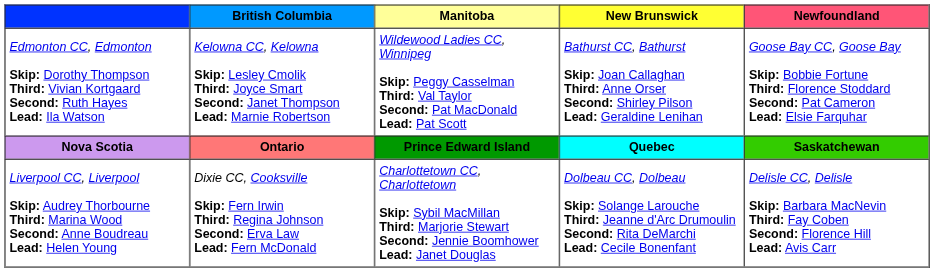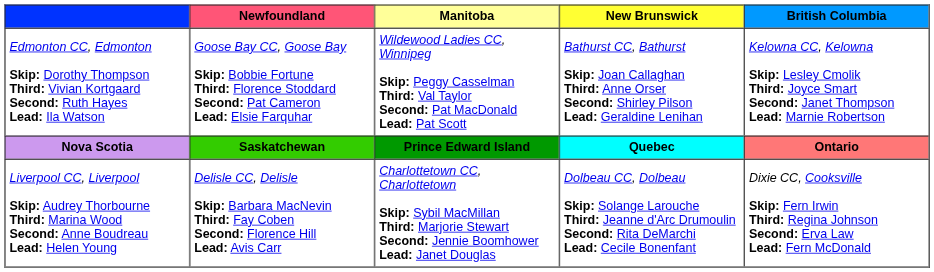columns swapped: (282, 16) <-> (837, 16)
